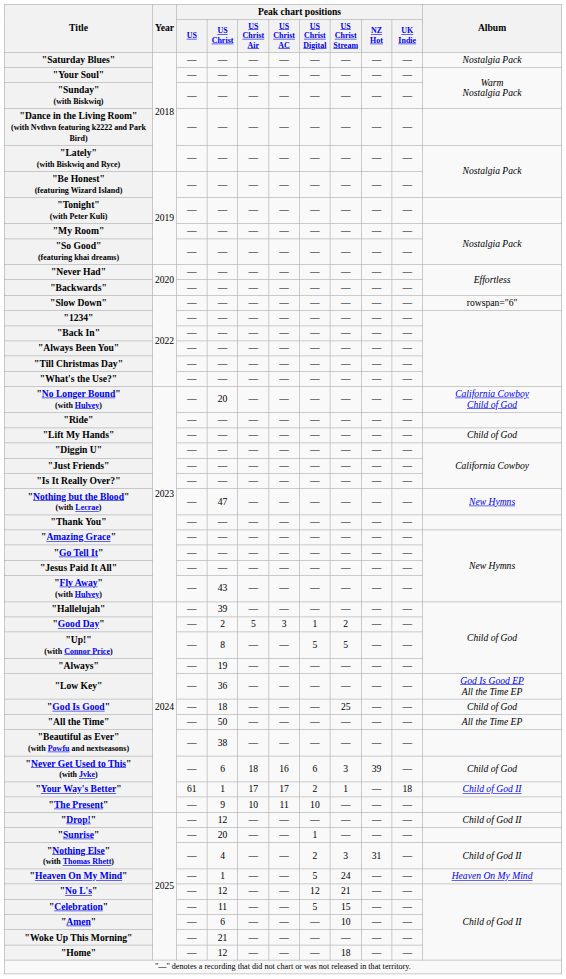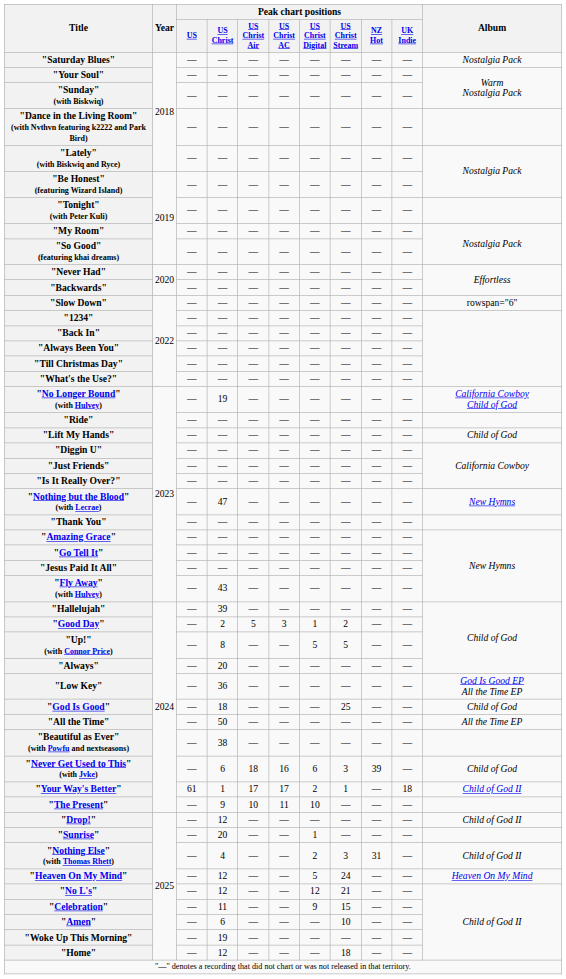(223, 399) 20 -> (223, 399) 19
(223, 665) 19 -> (223, 665) 20
(223, 876) 1 -> (223, 876) 12
(315, 907) 5 -> (315, 907) 9
(223, 937) 21 -> (223, 937) 19
